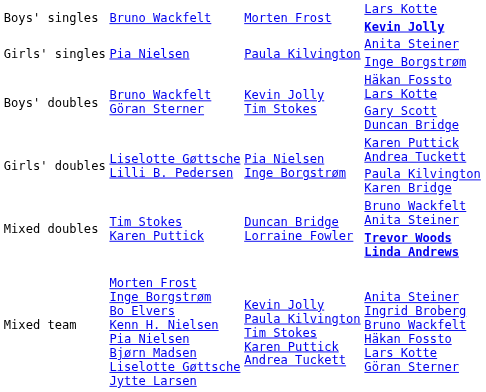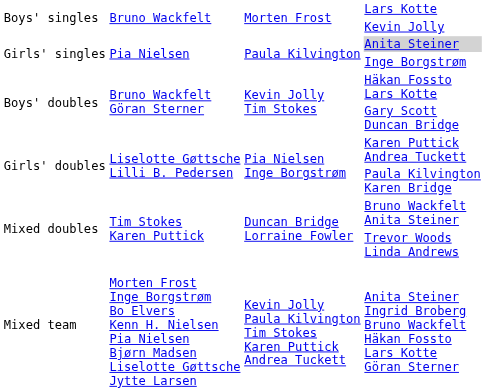(404, 26) bold -> (404, 26) normal
(412, 44) no background -> (412, 44) lightgrey background
(412, 245) bold -> (412, 245) normal
